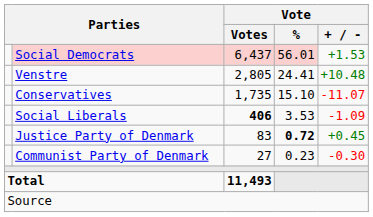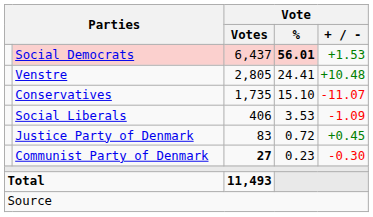(296, 55) normal -> (296, 55) bold
(261, 115) bold -> (261, 115) normal
(300, 135) bold -> (300, 135) normal
(264, 155) normal -> (264, 155) bold
